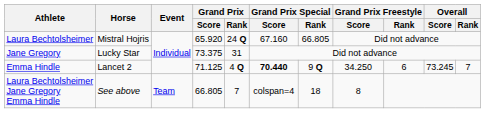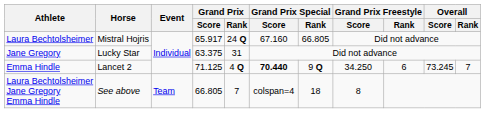(209, 39) 65.920 -> (209, 39) 65.917
(209, 53) 73.375 -> (209, 53) 63.375
